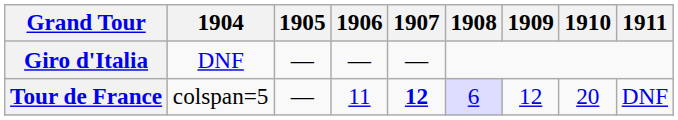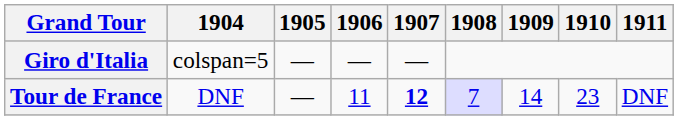(221, 59) DNF -> (221, 59) colspan=5
(221, 96) colspan=5 -> (221, 96) DNF
(474, 96) 6 -> (474, 96) 7
(531, 96) 12 -> (531, 96) 14
(588, 96) 20 -> (588, 96) 23
